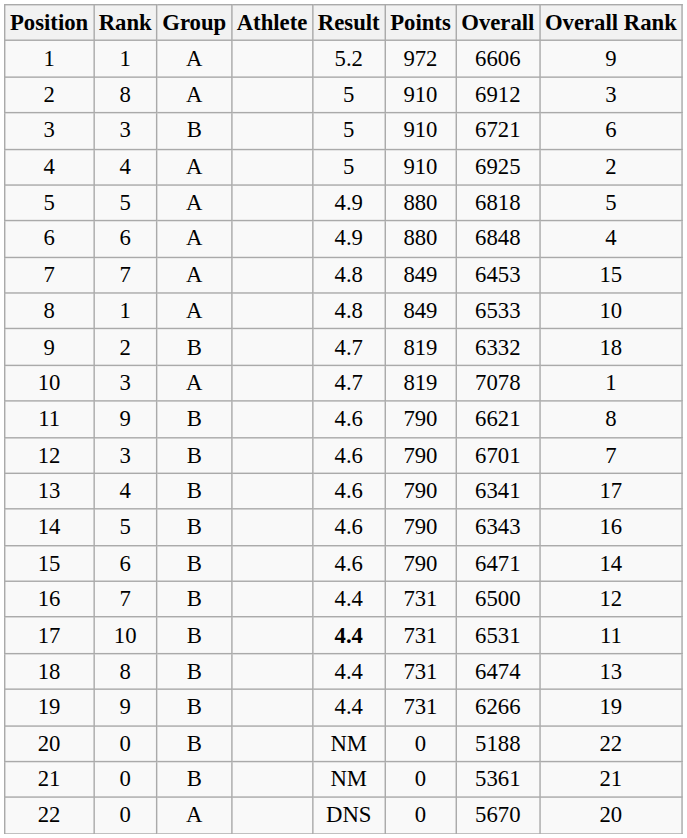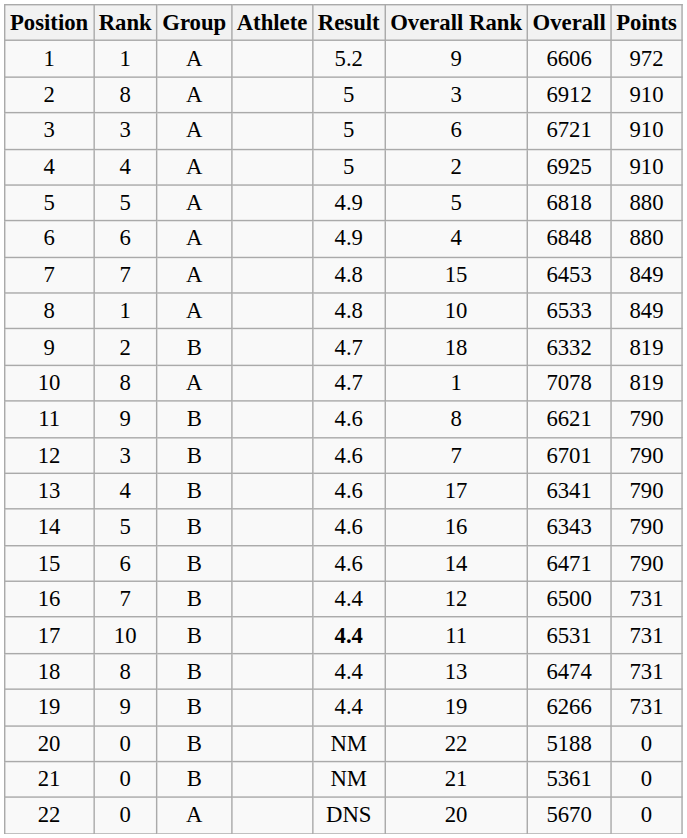columns swapped: (420, 22) <-> (611, 22)
(194, 130) B -> (194, 130) A
(125, 382) 3 -> (125, 382) 8
